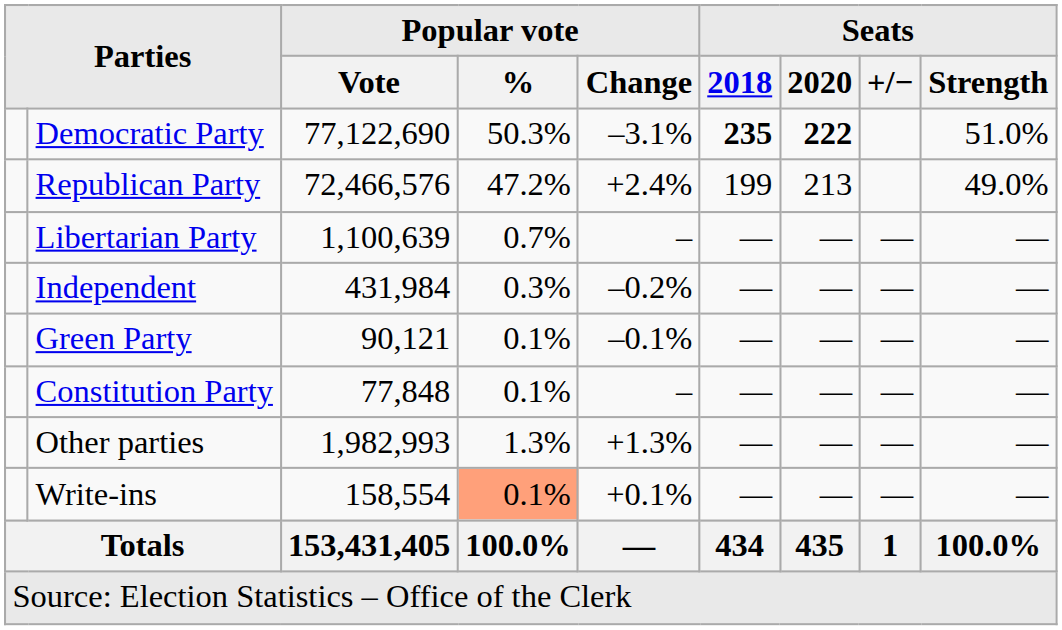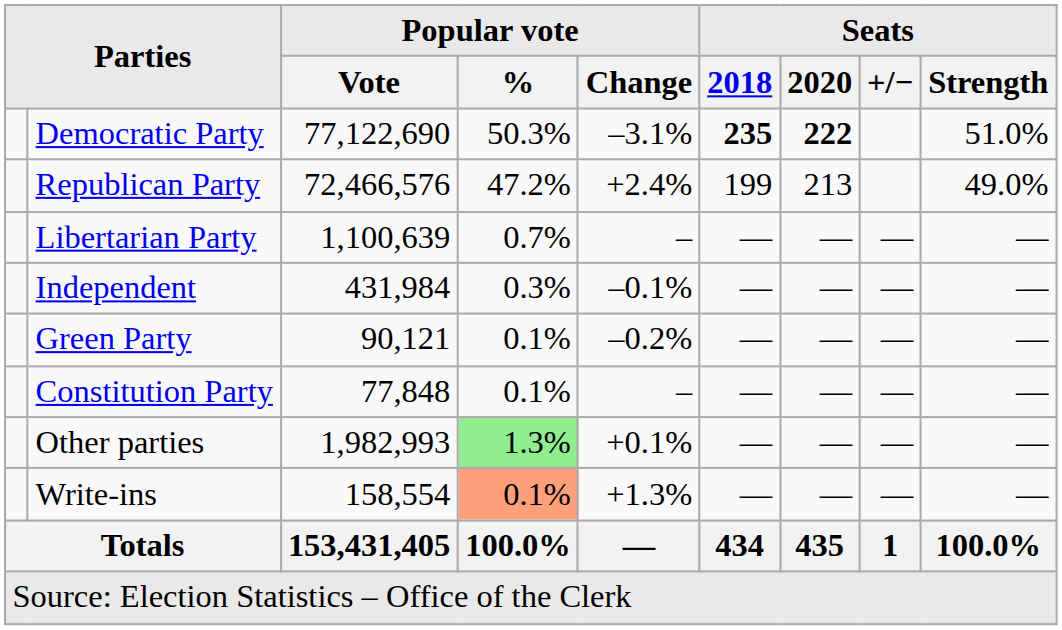(650, 287) –0.2% -> (650, 287) –0.1%
(650, 339) –0.1% -> (650, 339) –0.2%
(537, 442) no background -> (537, 442) lightgreen background
(649, 442) +1.3% -> (649, 442) +0.1%
(649, 493) +0.1% -> (649, 493) +1.3%
